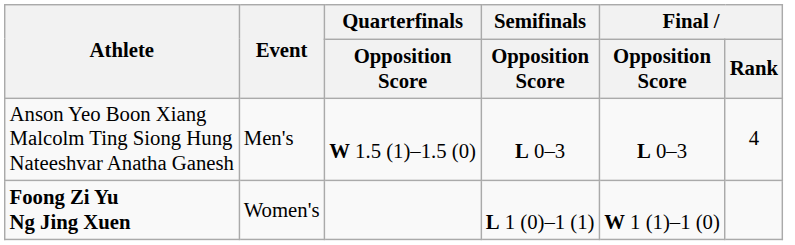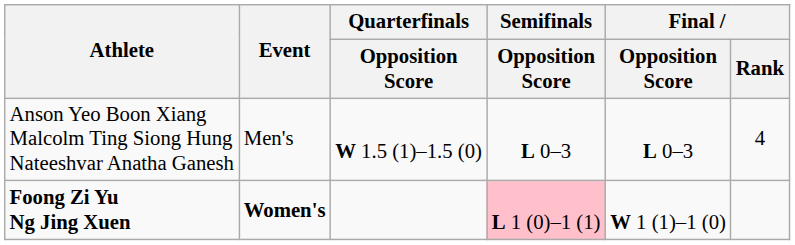(282, 210) normal -> (285, 210) bold
(540, 222) no background -> (546, 222) pink background
